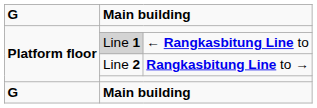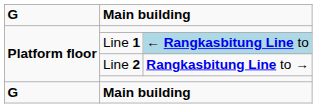(122, 43) lightgrey background -> (122, 43) no background
(228, 43) no background -> (228, 43) lightblue background
